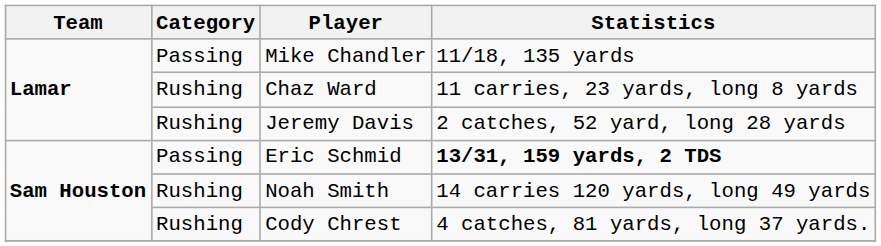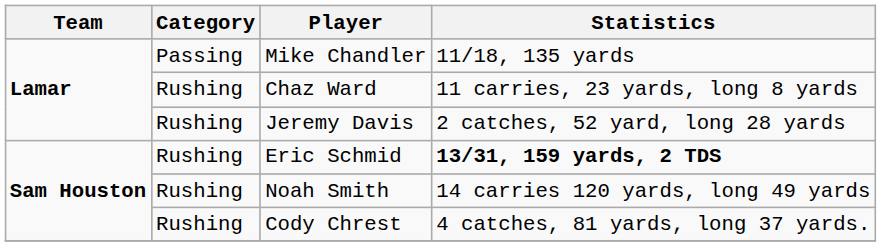(199, 157) Passing -> (199, 157) Rushing
